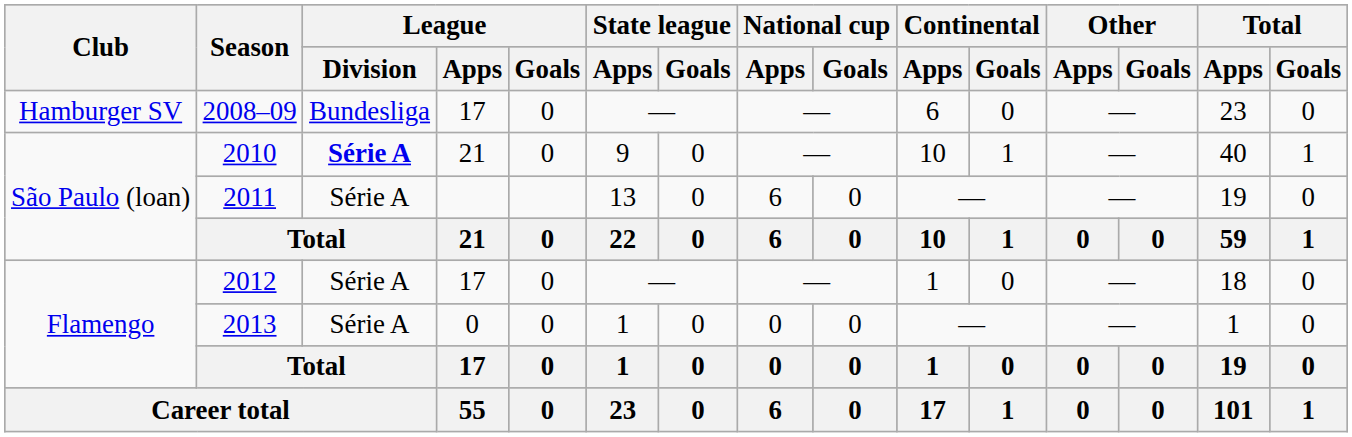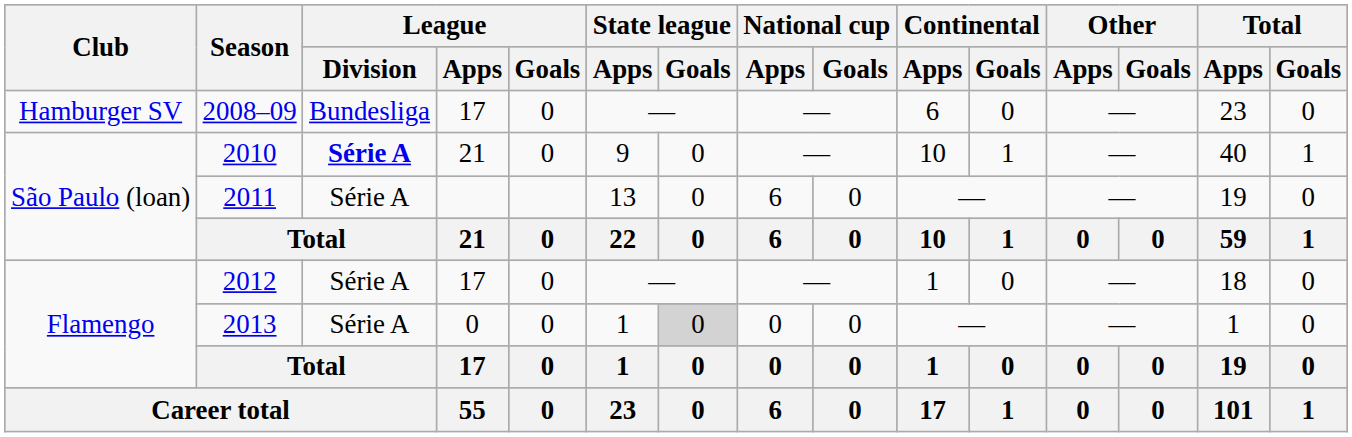(698, 324) no background -> (698, 324) lightgrey background
